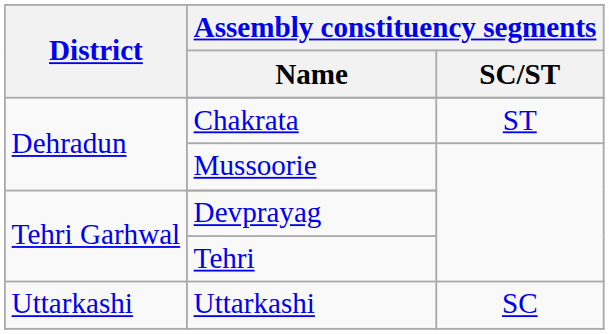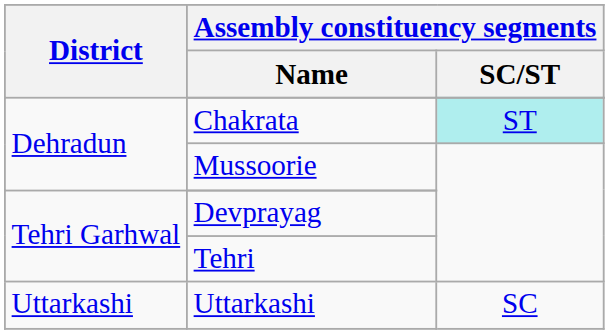(520, 119) no background -> (520, 119) paleturquoise background
